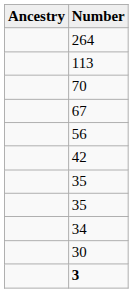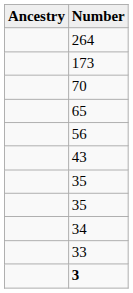(83, 63) 113 -> (83, 63) 173
(79, 110) 67 -> (79, 110) 65
(79, 157) 42 -> (79, 157) 43
(79, 252) 30 -> (79, 252) 33
